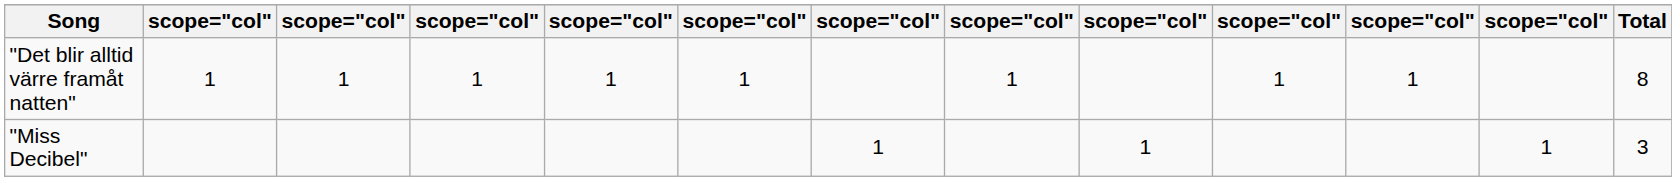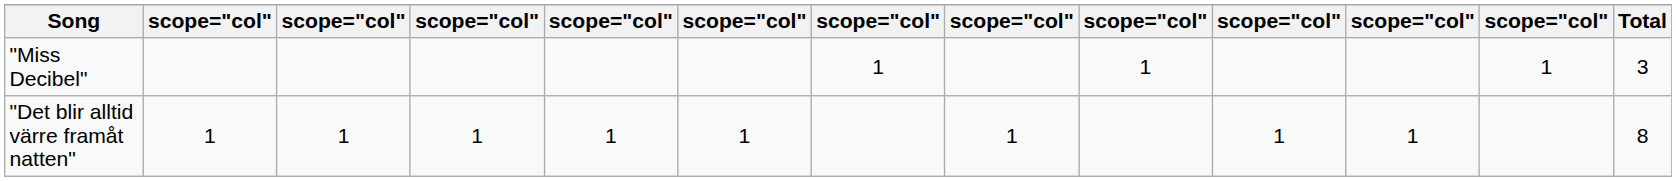rows swapped: (48, 147) <-> (71, 78)
